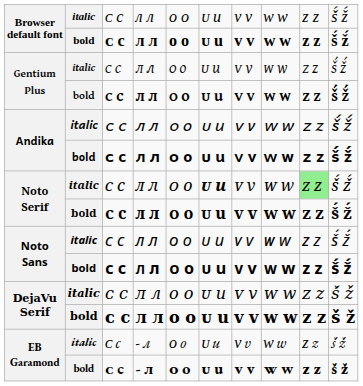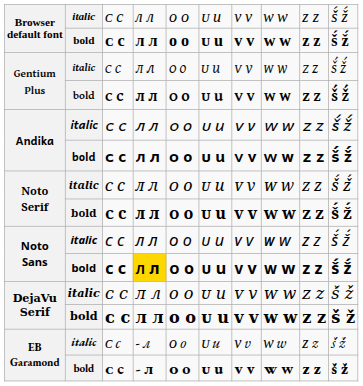(214, 185) bold -> (213, 185) normal
(312, 185) lightgreen background -> (312, 185) no background
(147, 268) no background -> (147, 268) gold background
